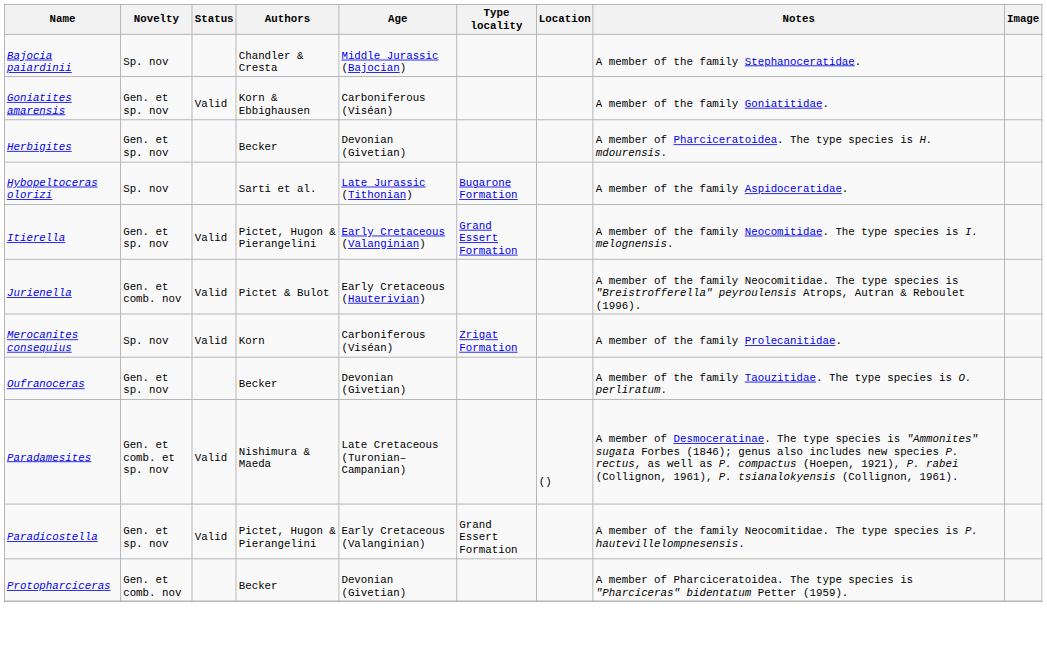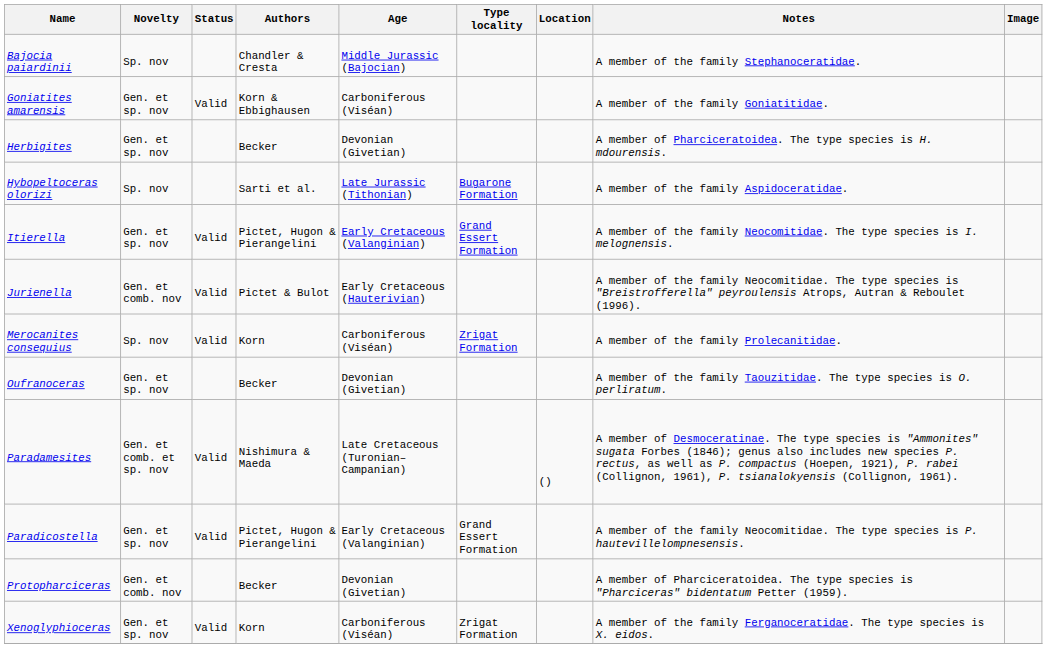+ row: (59, 629)
